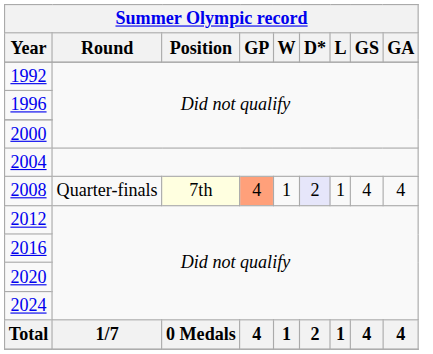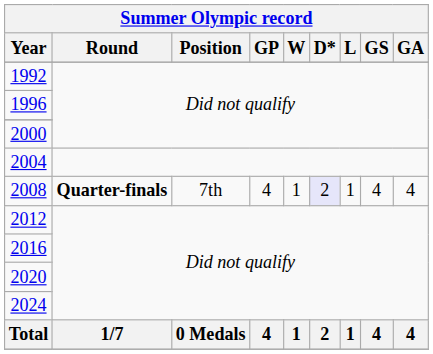(107, 190) normal -> (112, 190) bold
(201, 190) lightyellow background -> (211, 190) no background
(257, 190) lightsalmon background -> (266, 190) no background
